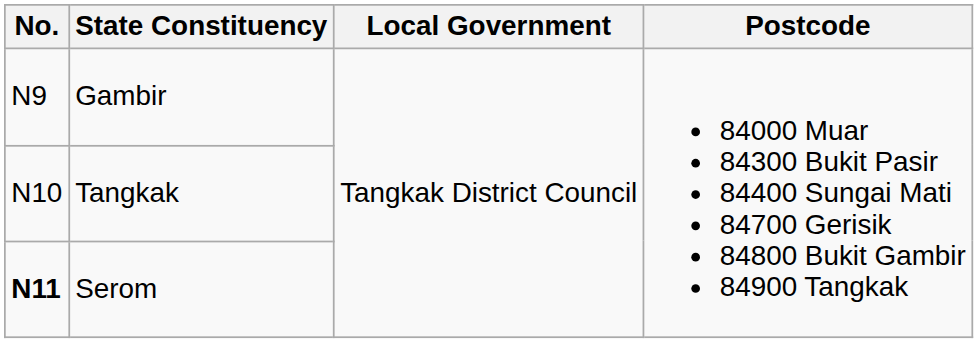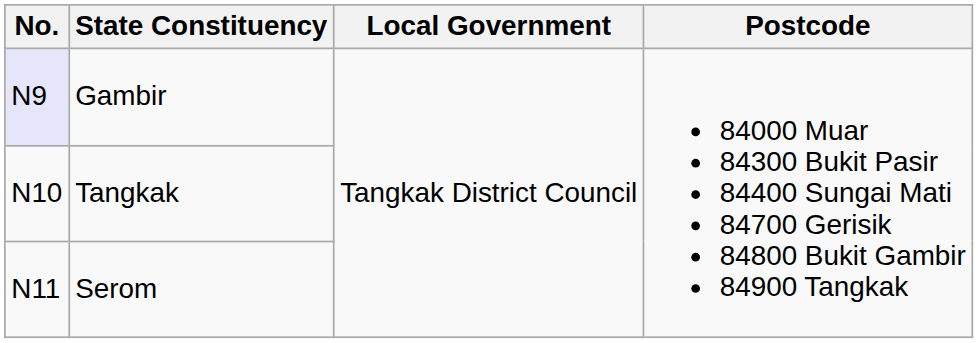(29, 96) no background -> (29, 96) lavender background
(36, 288) bold -> (36, 288) normal
